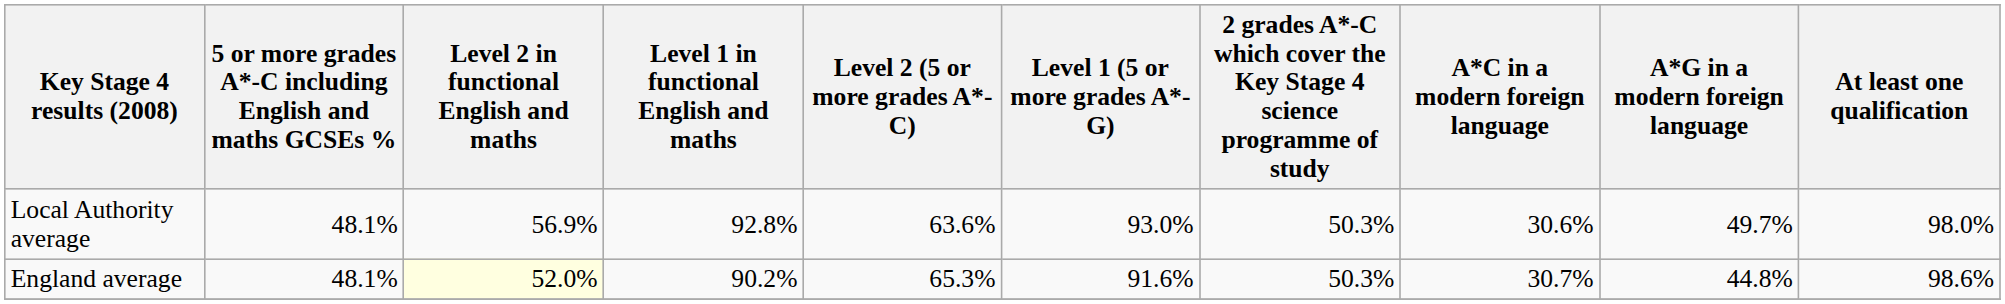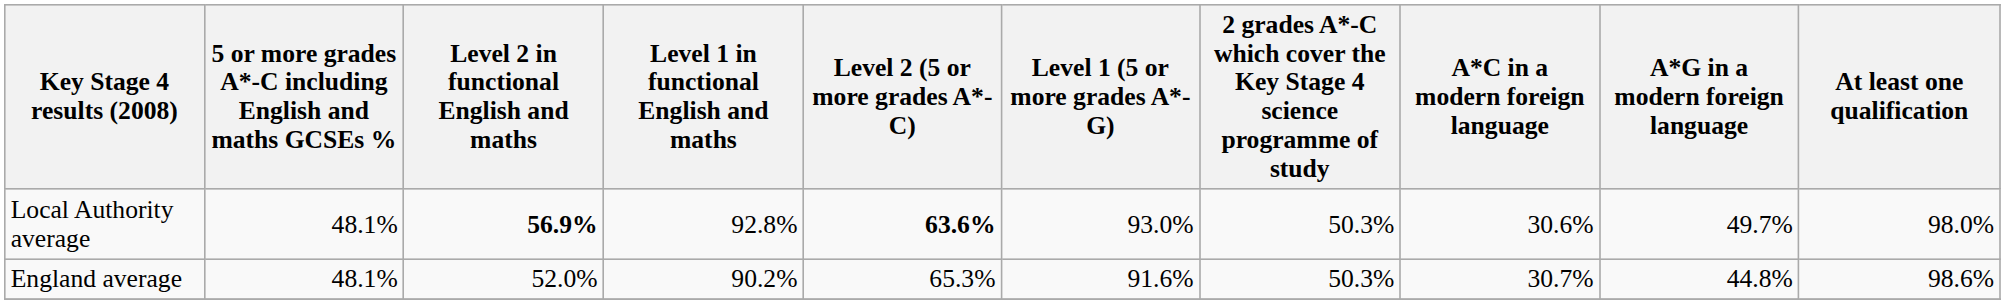(565, 223) normal -> (562, 223) bold
(962, 223) normal -> (960, 223) bold
(565, 278) lightyellow background -> (565, 278) no background
